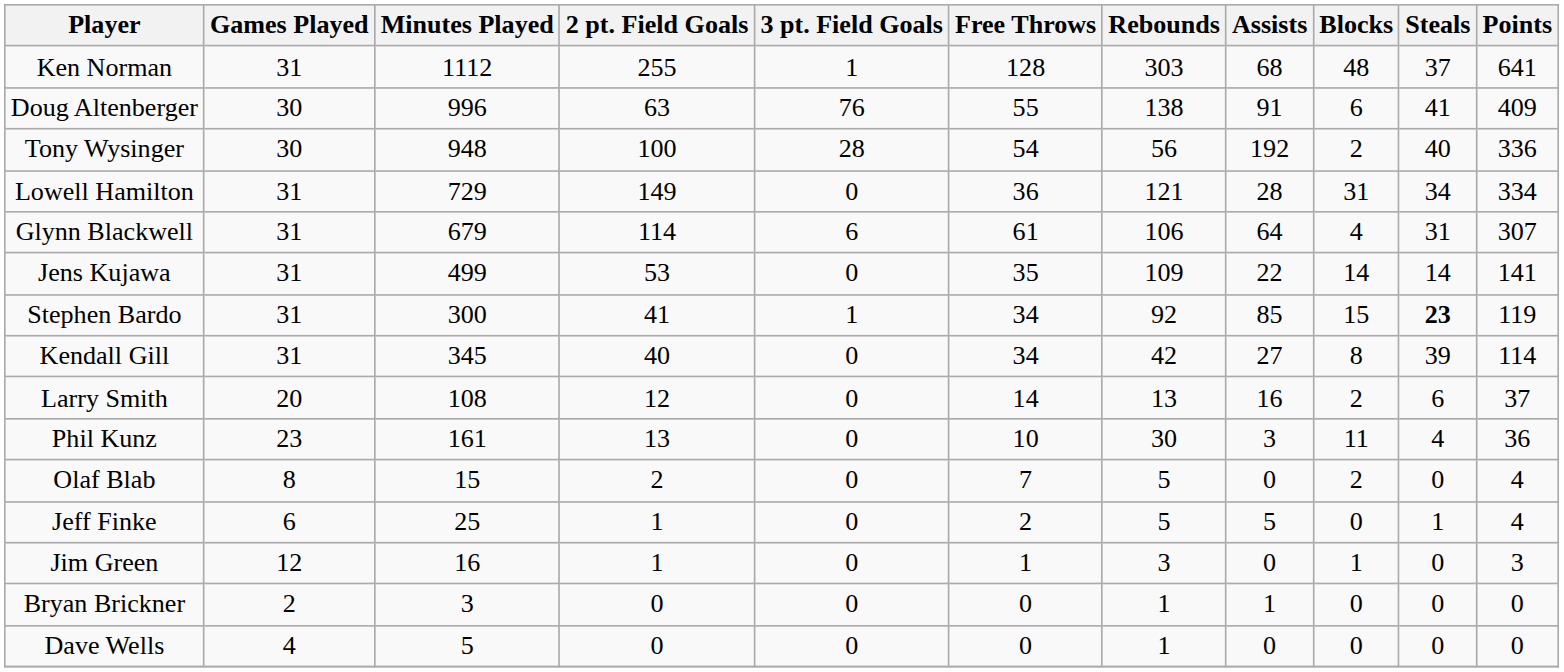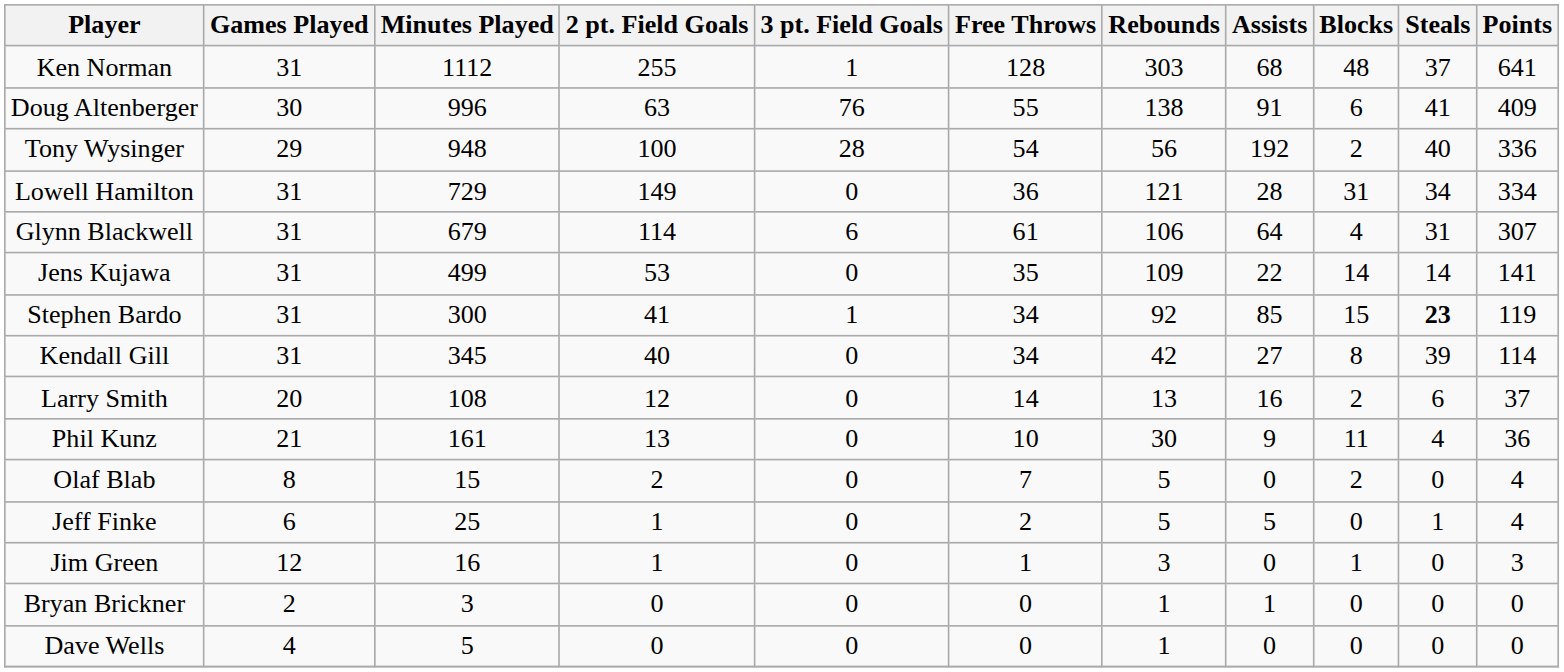(289, 149) 30 -> (289, 149) 29
(289, 438) 23 -> (289, 438) 21
(1270, 438) 3 -> (1270, 438) 9
